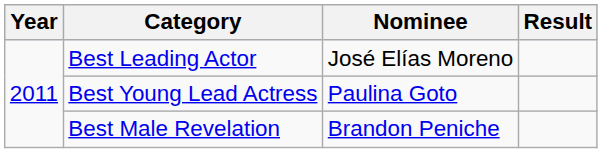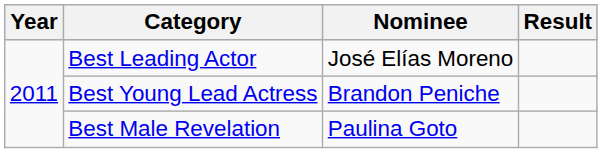(393, 93) Paulina Goto -> (414, 93) Brandon Peniche
(414, 128) Brandon Peniche -> (393, 128) Paulina Goto
